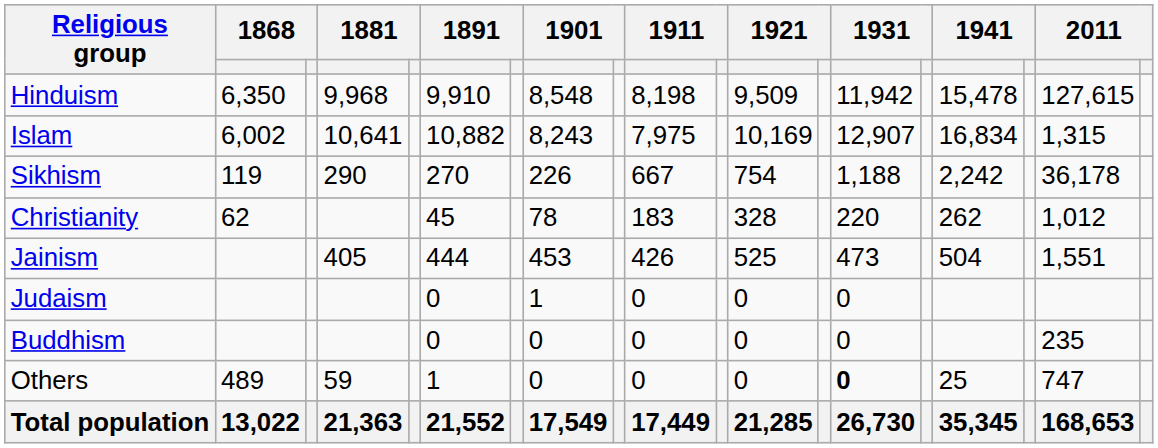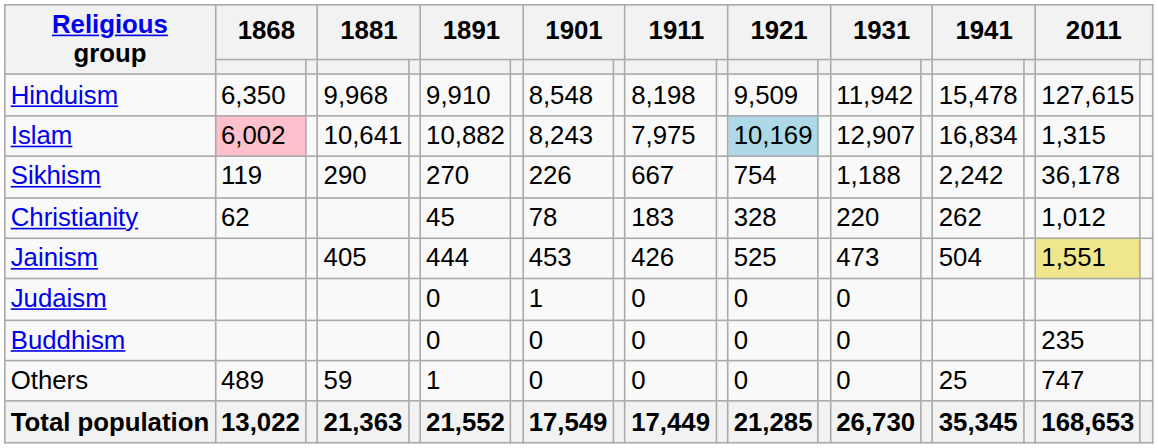(253, 135) no background -> (253, 135) pink background
(773, 135) no background -> (773, 135) lightblue background
(1074, 258) no background -> (1074, 258) khaki background
(843, 380) bold -> (843, 380) normal
